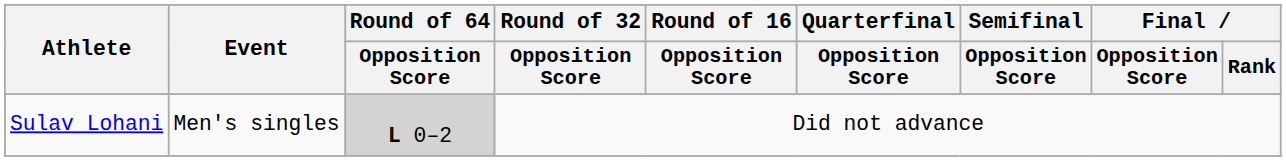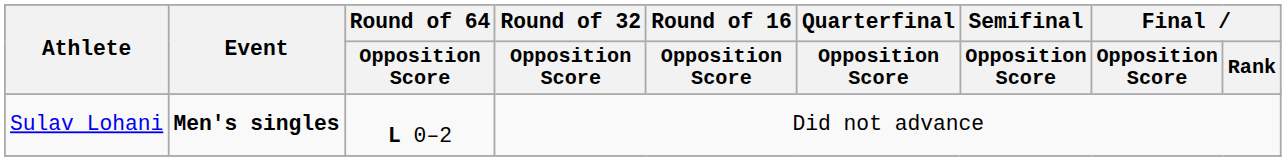(257, 125) normal -> (257, 125) bold
(420, 137) lightgrey background -> (420, 137) no background
